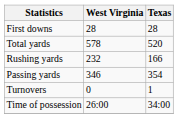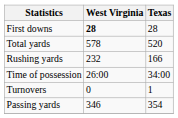(91, 28) normal -> (91, 28) bold
rows swapped: (33, 74) <-> (44, 105)
